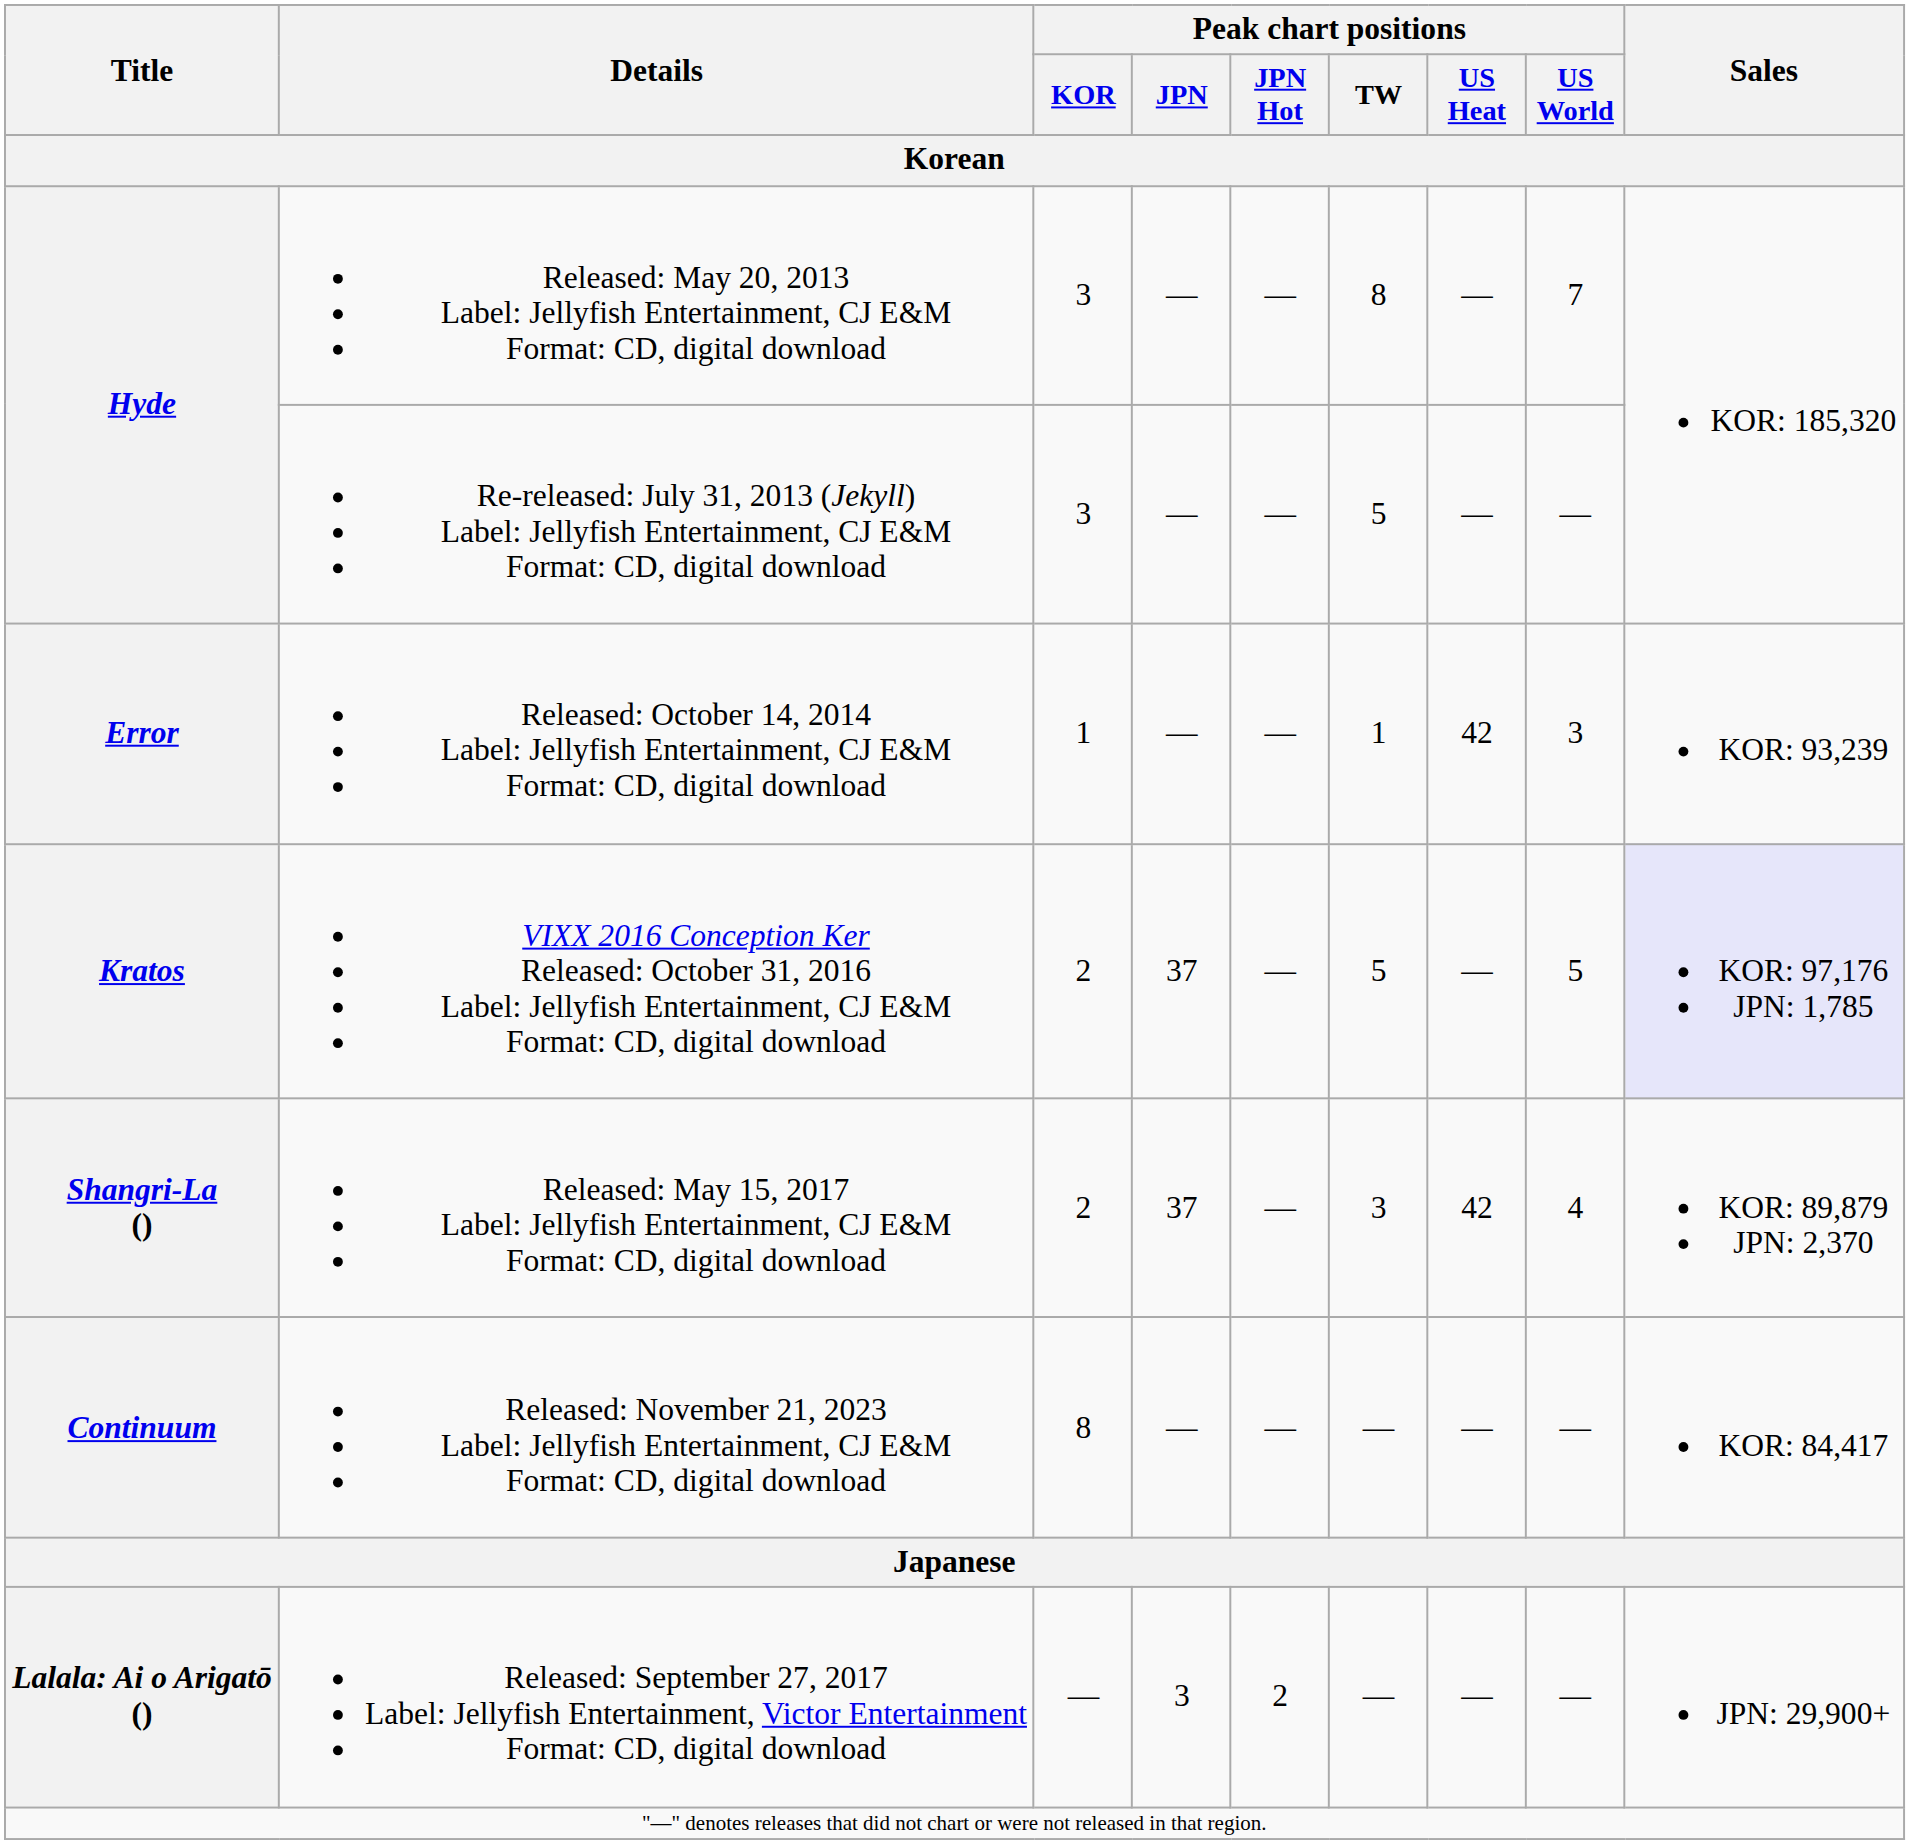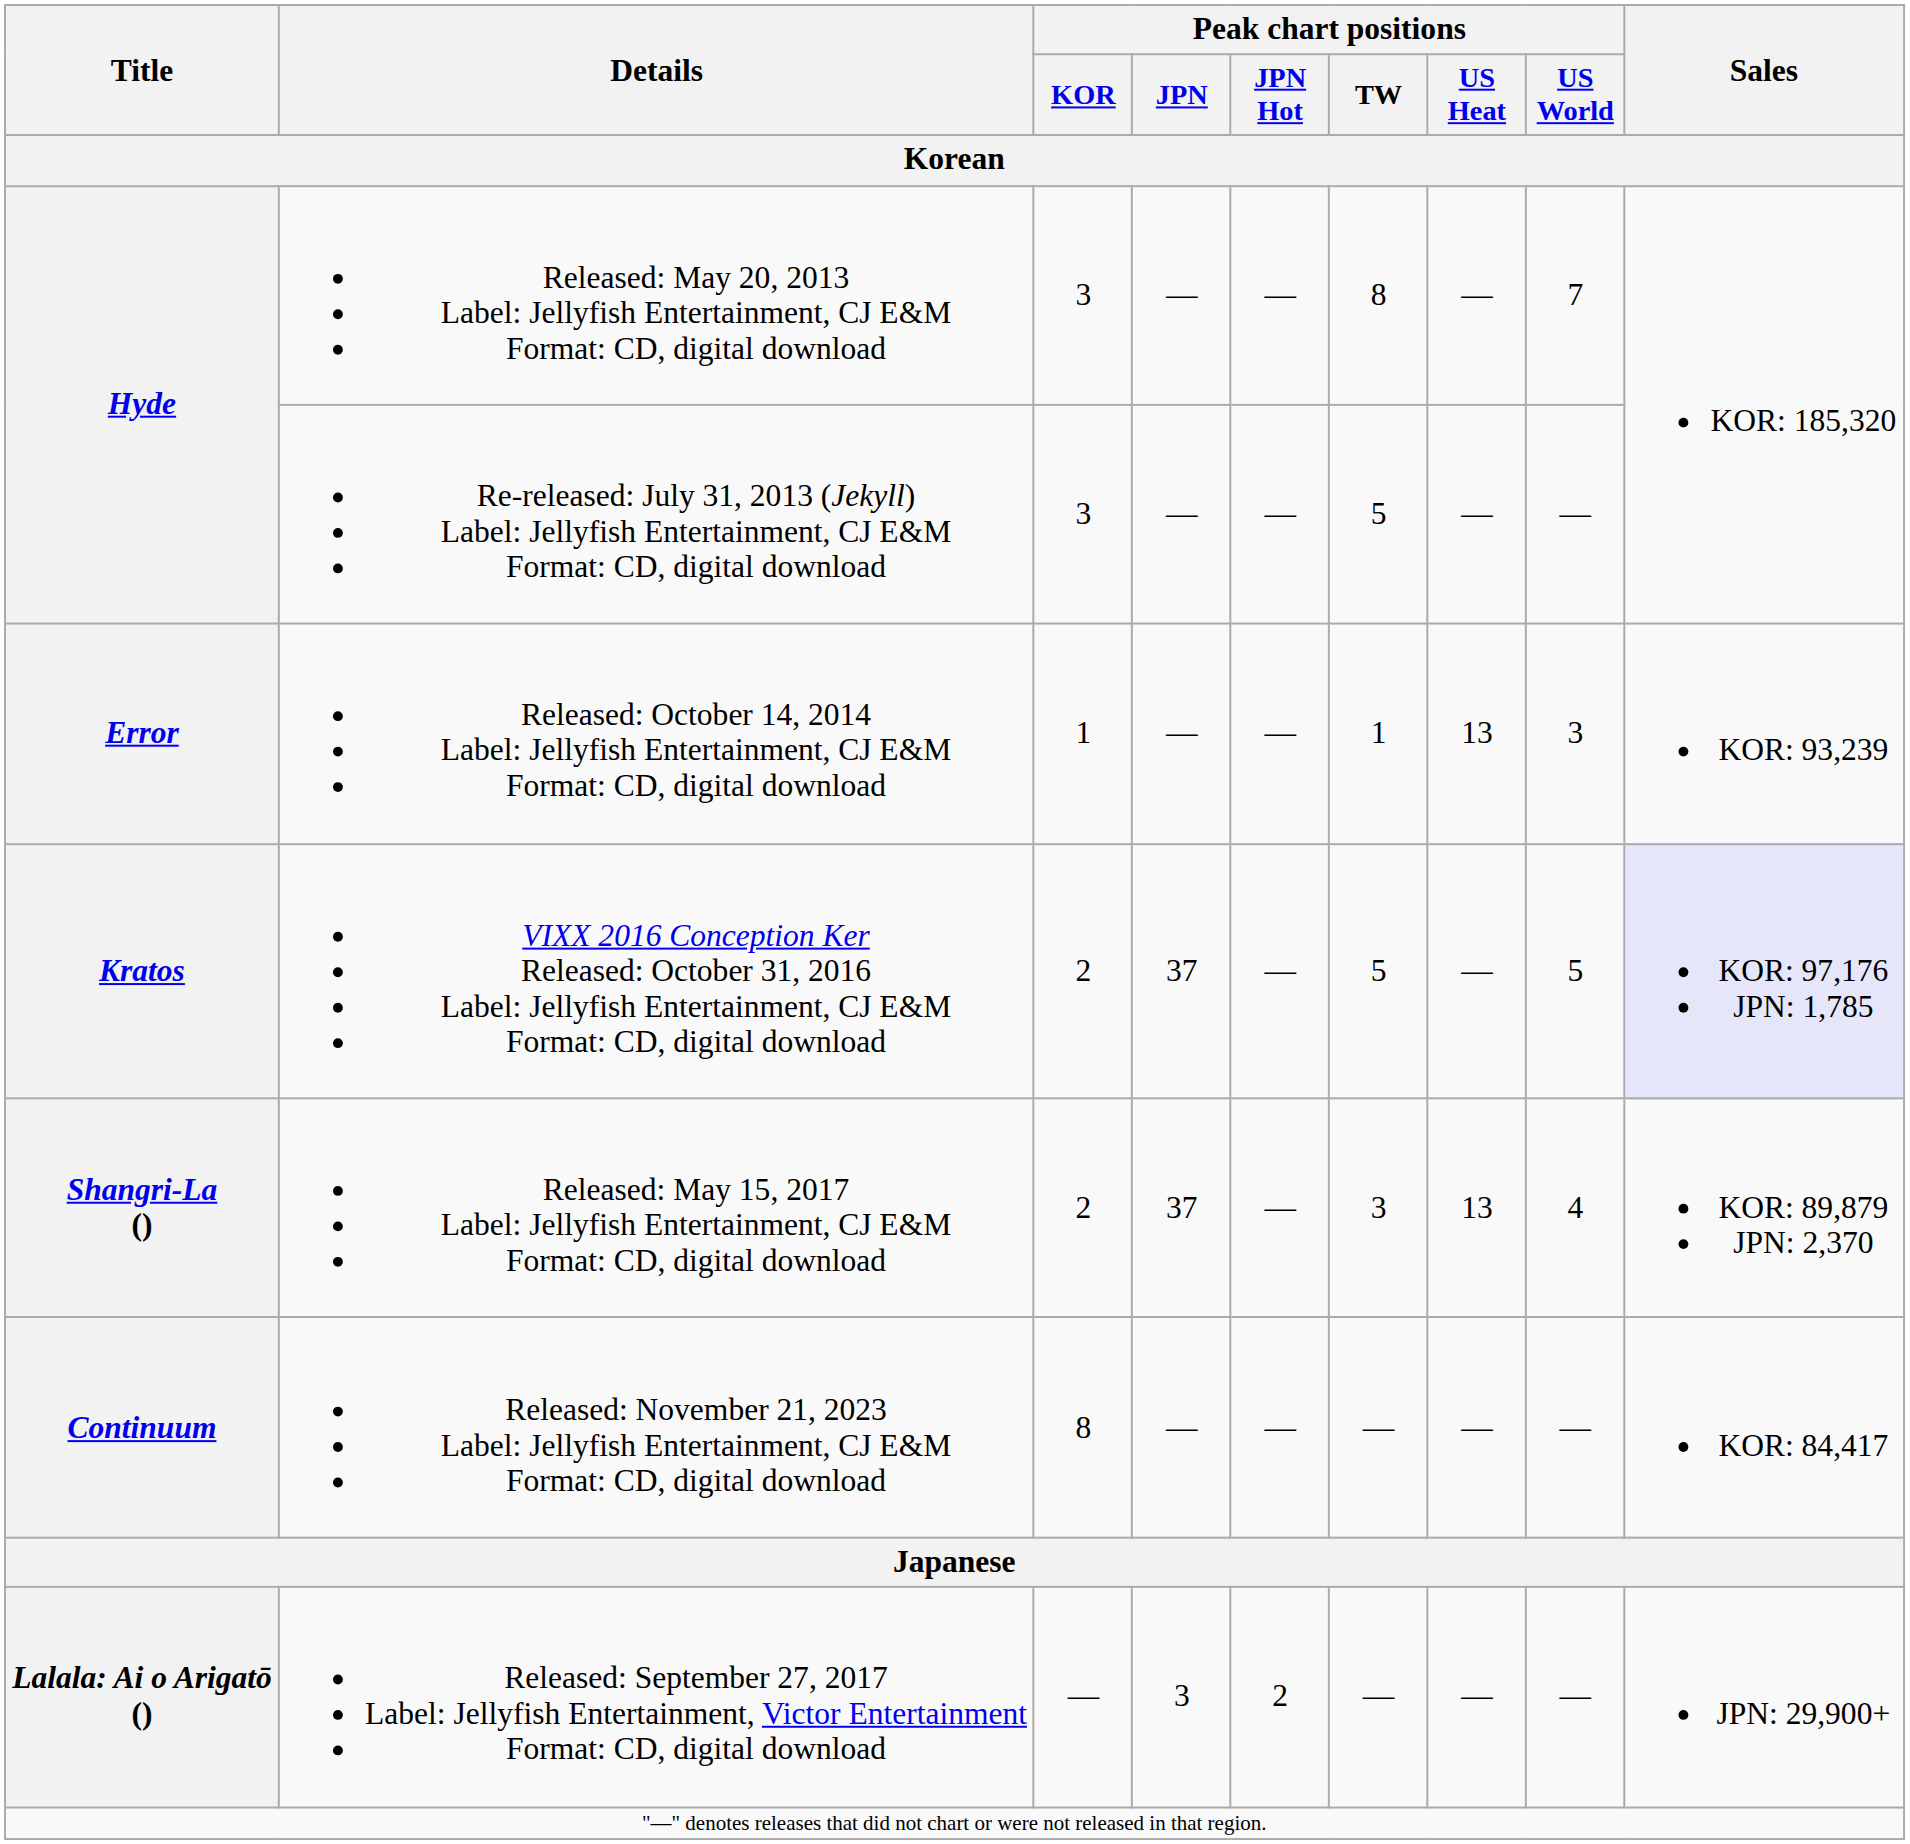(1477, 733) 42 -> (1477, 733) 13
(1477, 1207) 42 -> (1477, 1207) 13
